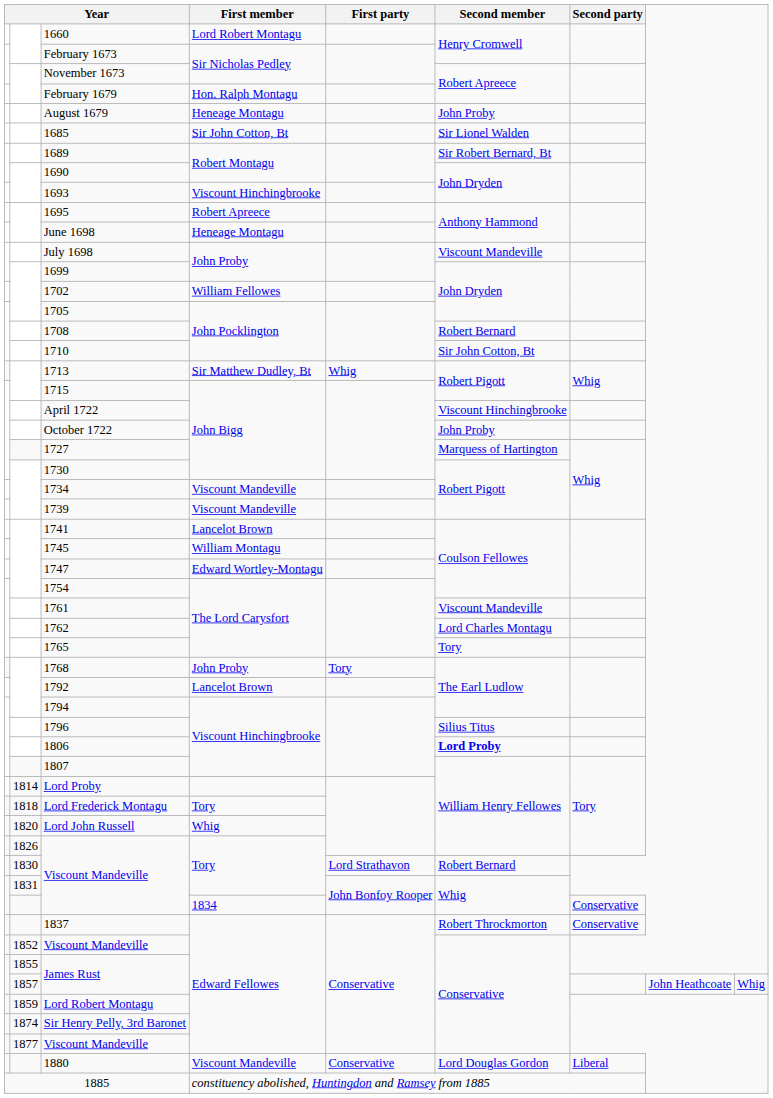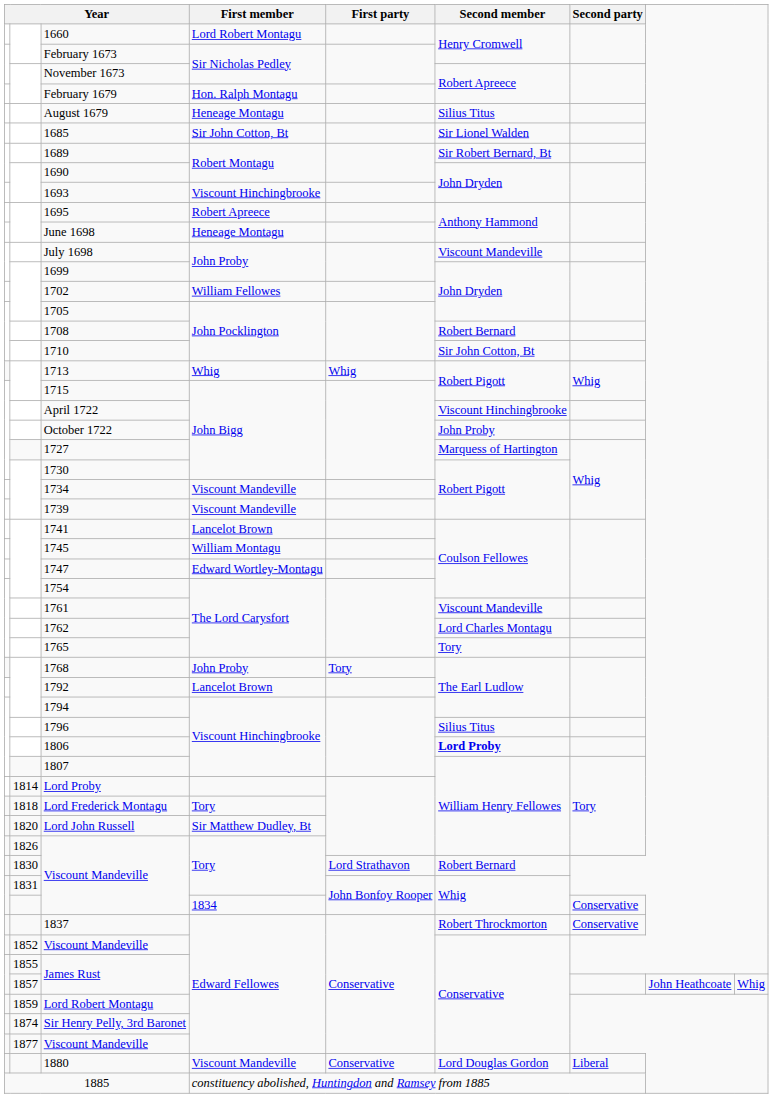(466, 113) John Proby -> (466, 113) Silius Titus
(251, 370) Sir Matthew Dudley, Bt -> (206, 370) Whig
(206, 825) Whig -> (251, 825) Sir Matthew Dudley, Bt
